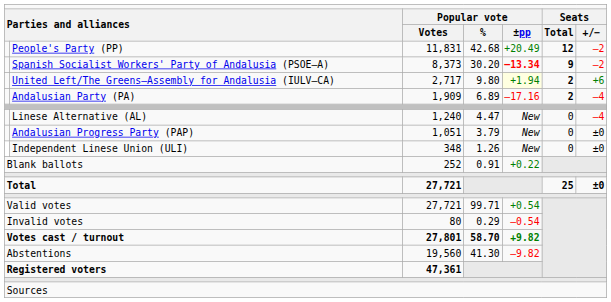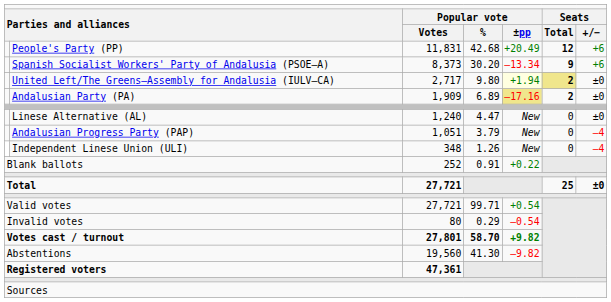(599, 49) –2 -> (599, 49) +6
(522, 65) bold -> (522, 65) normal
(599, 65) –2 -> (599, 65) +6
(571, 81) no background -> (571, 81) khaki background
(599, 81) +6 -> (599, 81) ±0
(522, 96) no background -> (522, 96) khaki background
(599, 96) –4 -> (599, 96) ±0
(599, 117) –4 -> (599, 117) ±0
(599, 133) ±0 -> (599, 133) –4
(599, 149) ±0 -> (599, 149) –4
